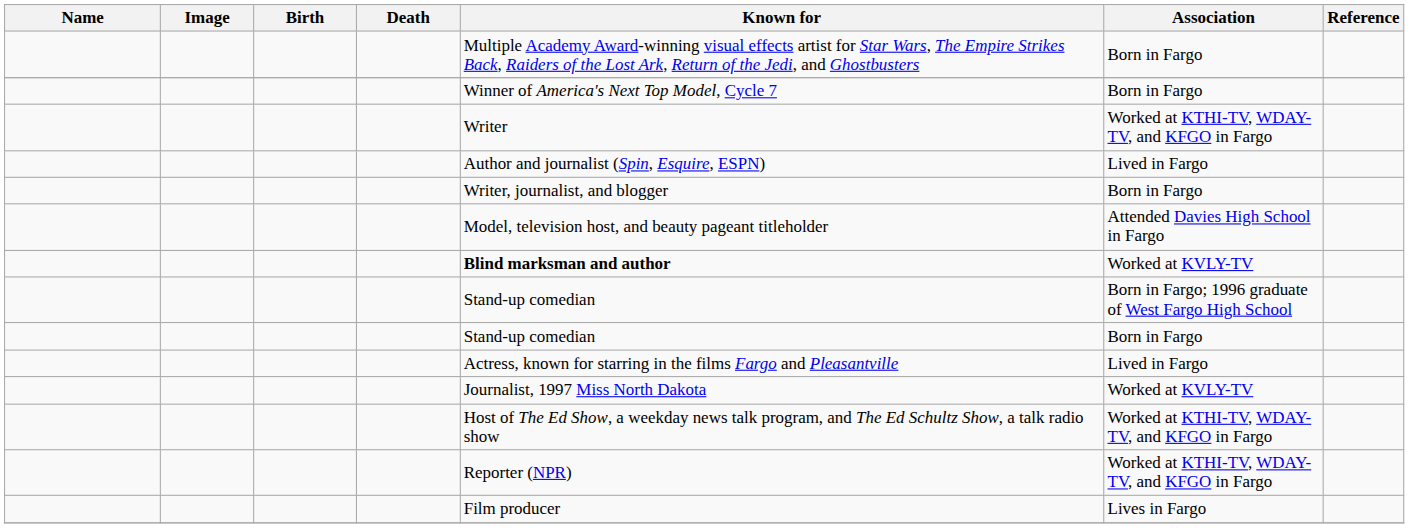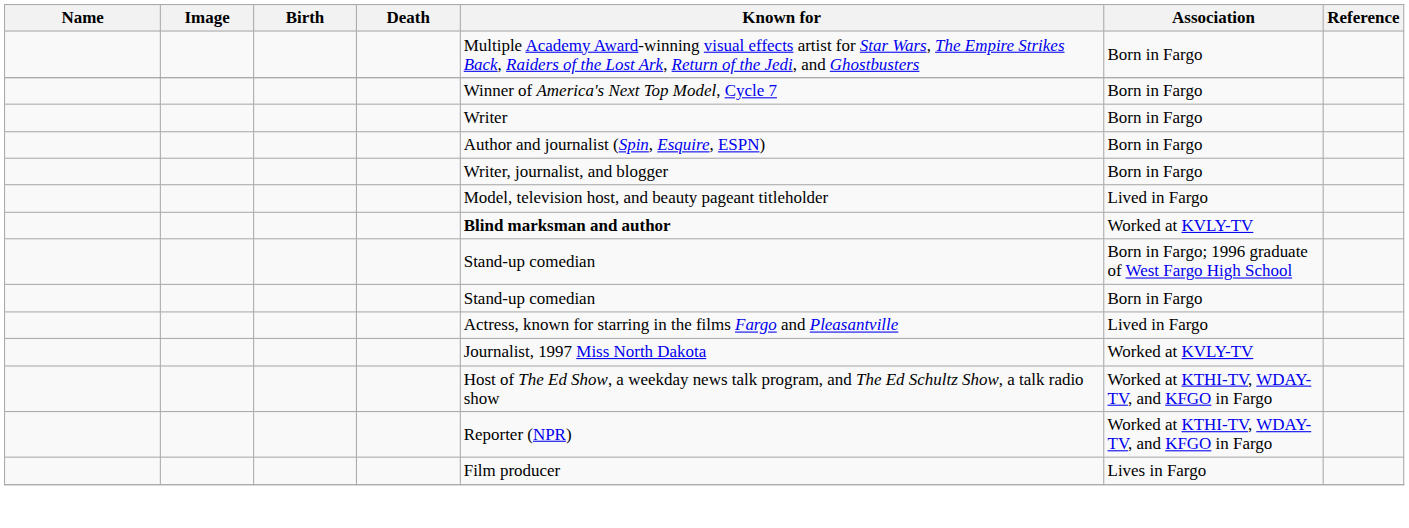(1209, 127) Worked at KTHI-TV, WDAY-TV, and KFGO in Fargo -> (1155, 117) Born in Fargo
(1158, 163) Lived in Fargo -> (1155, 144) Born in Fargo
(1209, 227) Attended Davies High School in Fargo -> (1158, 198) Lived in Fargo
